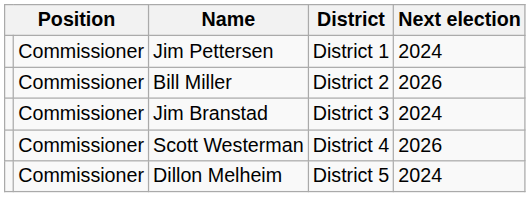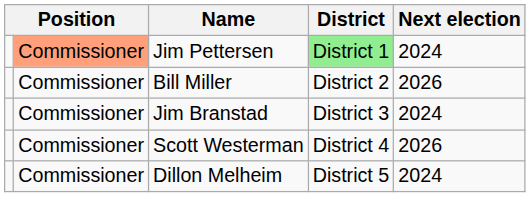(81, 51) no background -> (81, 51) lightsalmon background
(351, 51) no background -> (351, 51) lightgreen background
